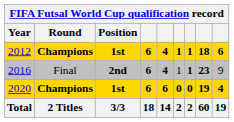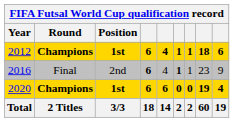(118, 70) bold -> (118, 70) normal
(165, 70) bold -> (165, 70) normal
(179, 70) normal -> (179, 70) bold
(190, 70) bold -> (190, 70) normal
(204, 70) bold -> (204, 70) normal
